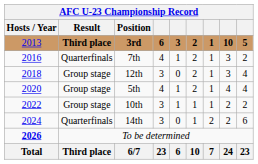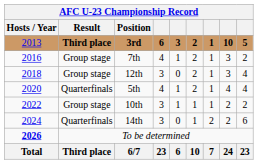(87, 58) Quarterfinals -> (87, 58) Group stage
(87, 89) Group stage -> (87, 89) Quarterfinals
